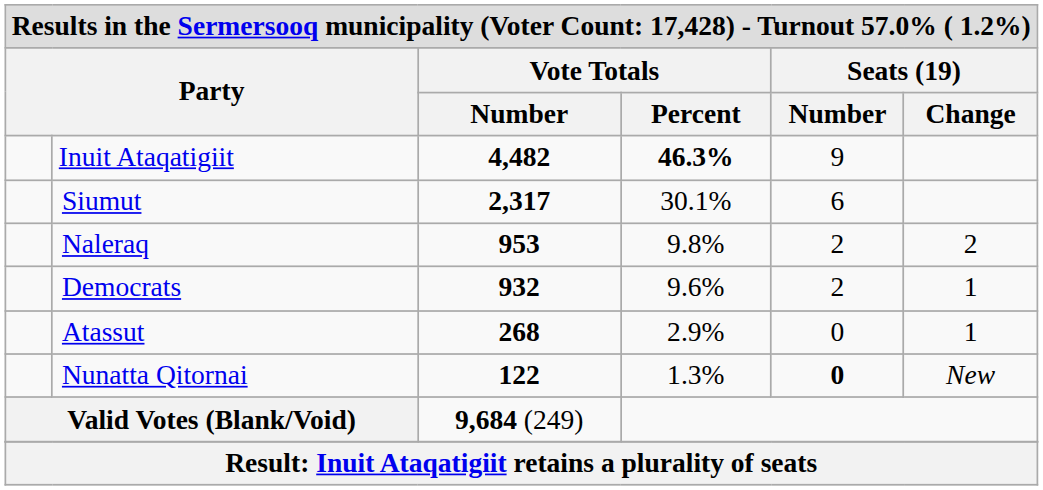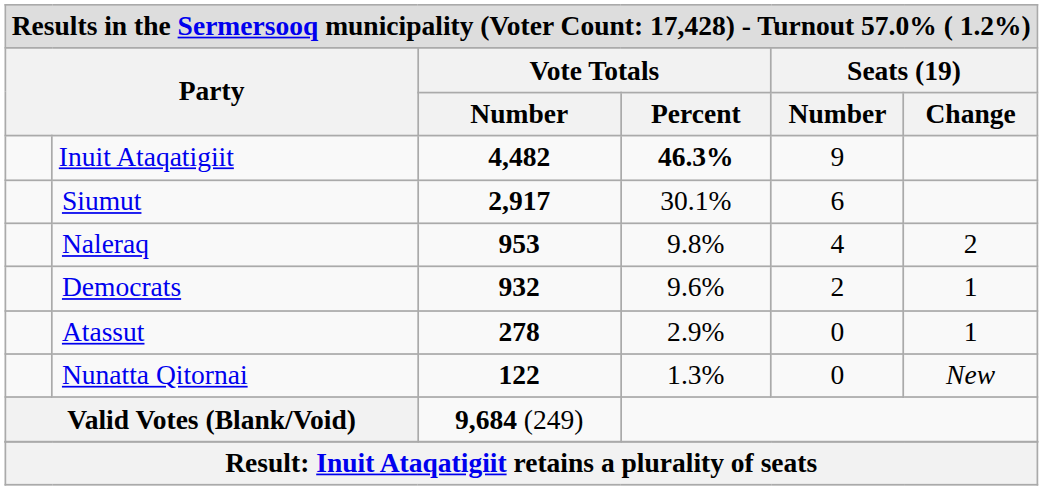(519, 200) 2,317 -> (519, 200) 2,917
(837, 244) 2 -> (837, 244) 4
(519, 331) 268 -> (519, 331) 278
(837, 375) bold -> (837, 375) normal
